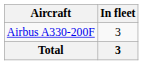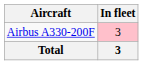(118, 32) no background -> (118, 32) pink background
